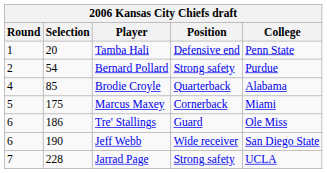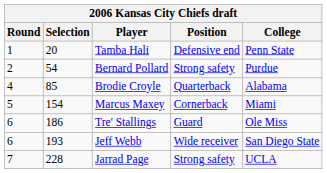(54, 104) 175 -> (54, 104) 154
(54, 141) 190 -> (54, 141) 193
